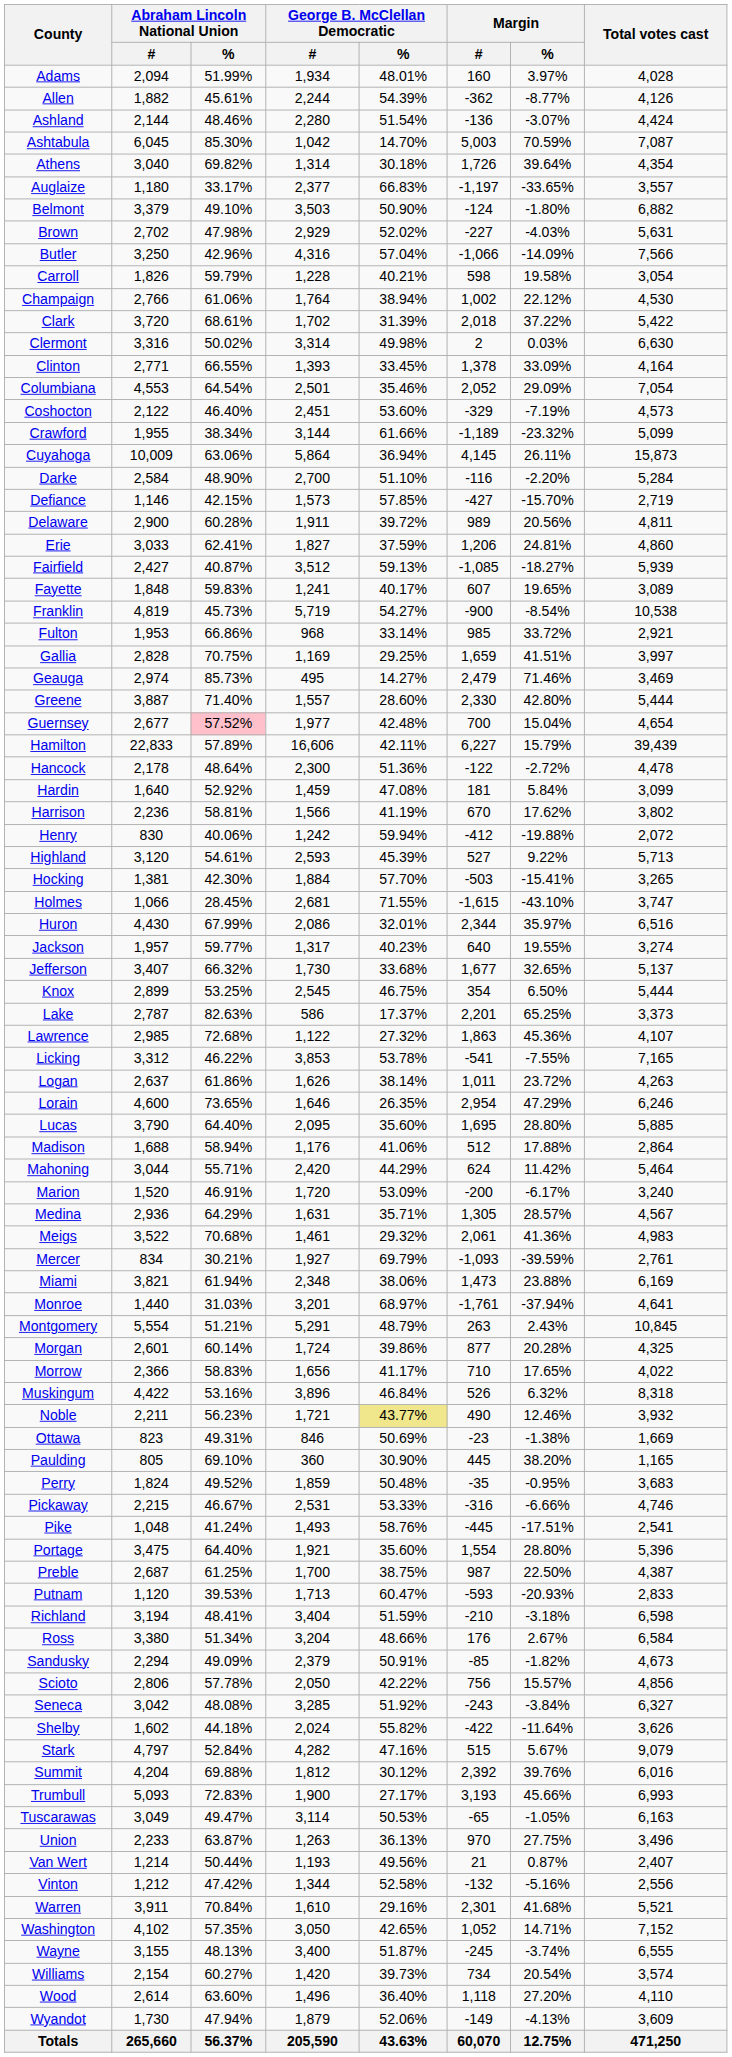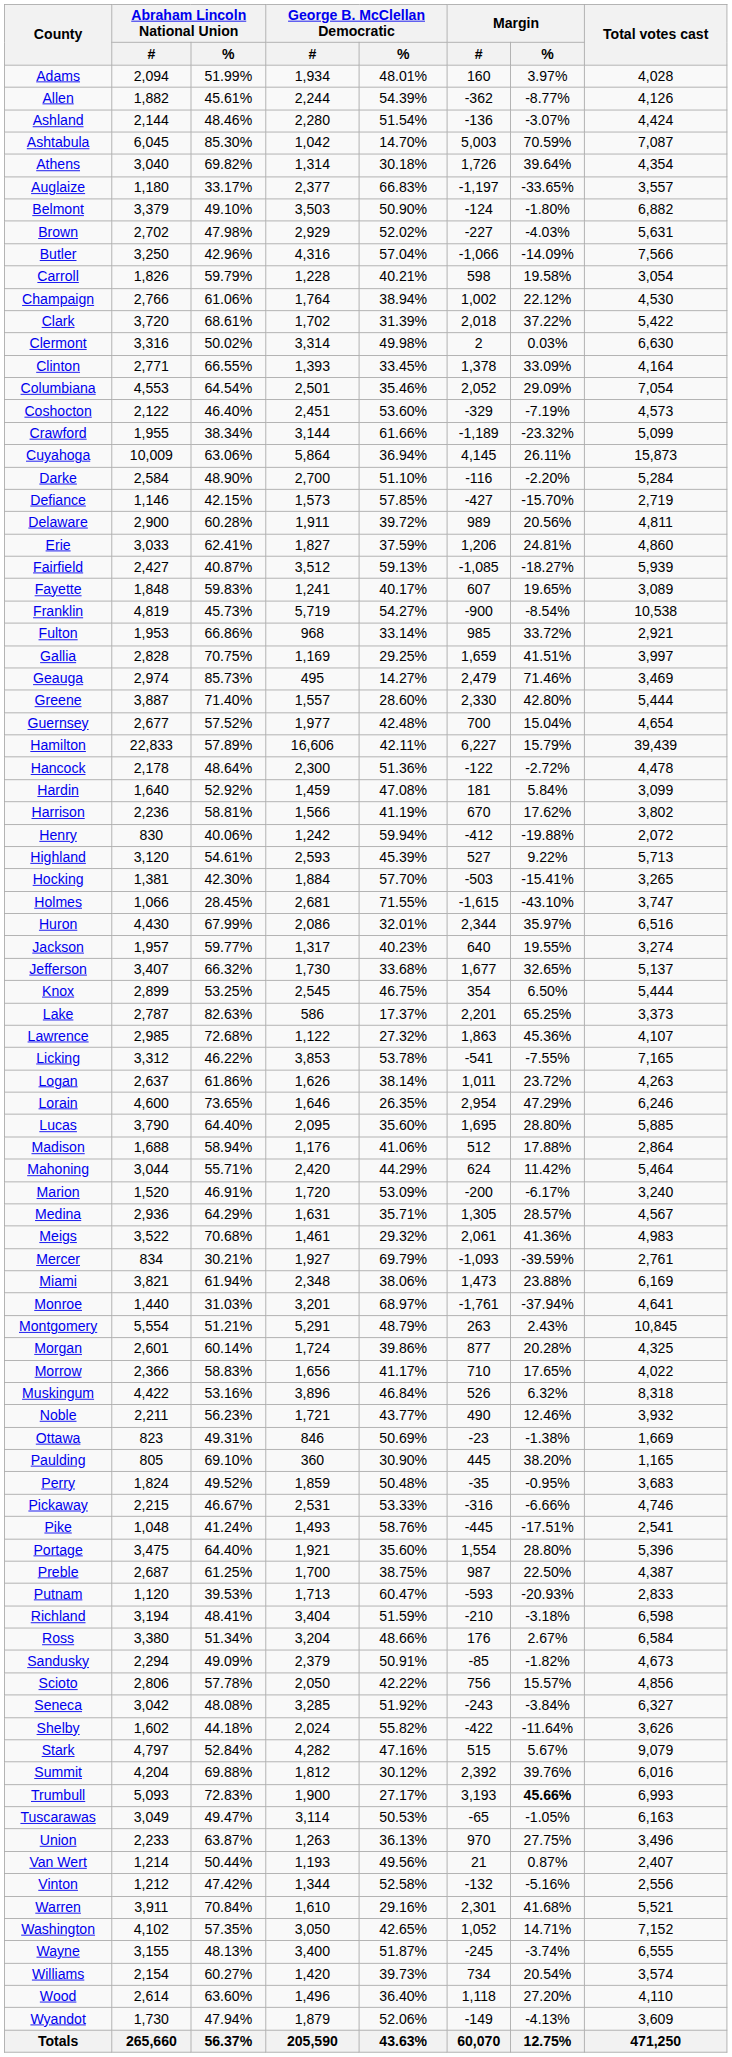(228, 723) pink background -> (228, 723) no background
(403, 1415) khaki background -> (403, 1415) no background
(547, 1795) normal -> (547, 1795) bold
